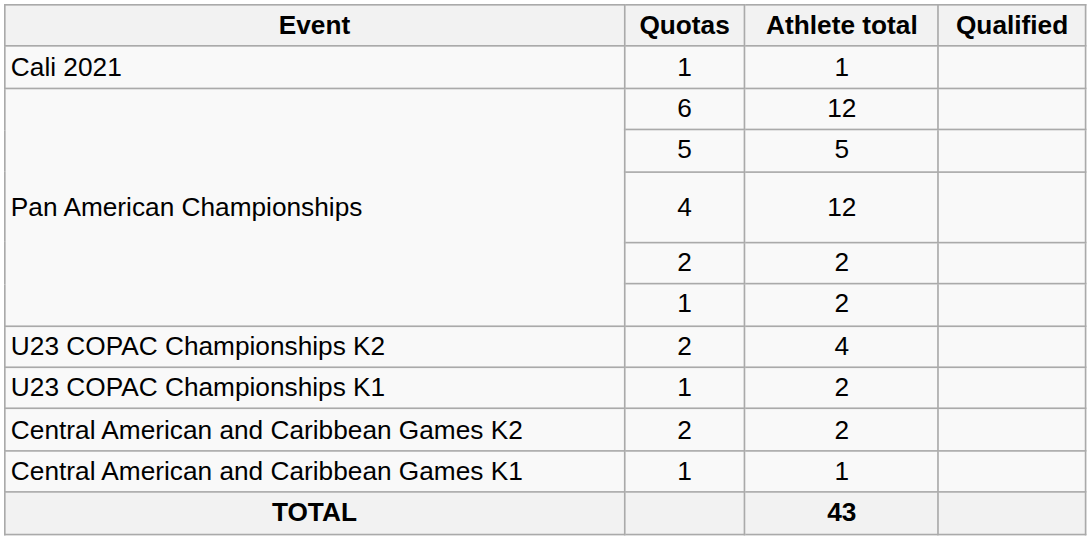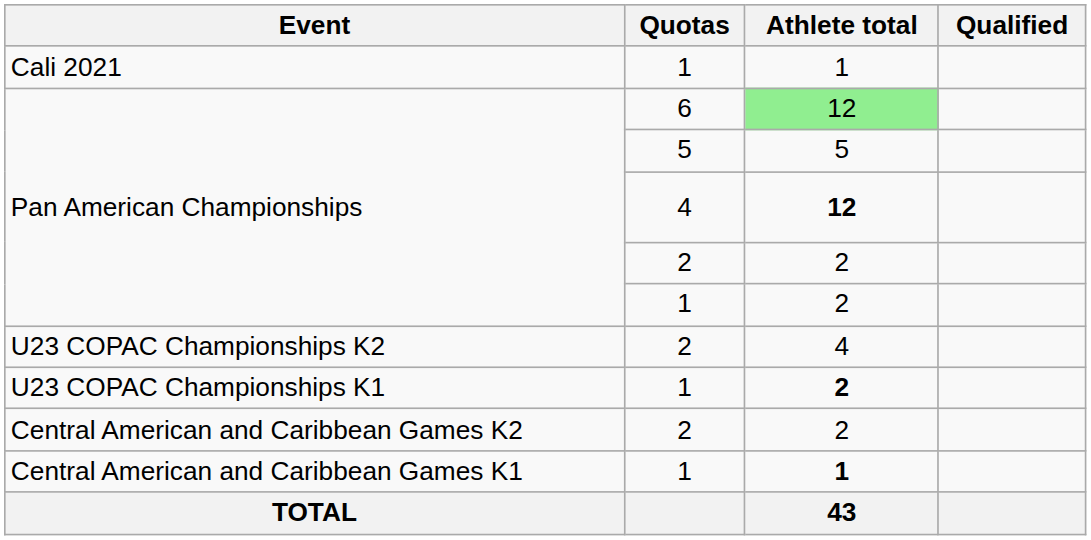(842, 108) no background -> (842, 108) lightgreen background
(842, 206) normal -> (842, 206) bold
(842, 387) normal -> (842, 387) bold
(842, 470) normal -> (842, 470) bold
